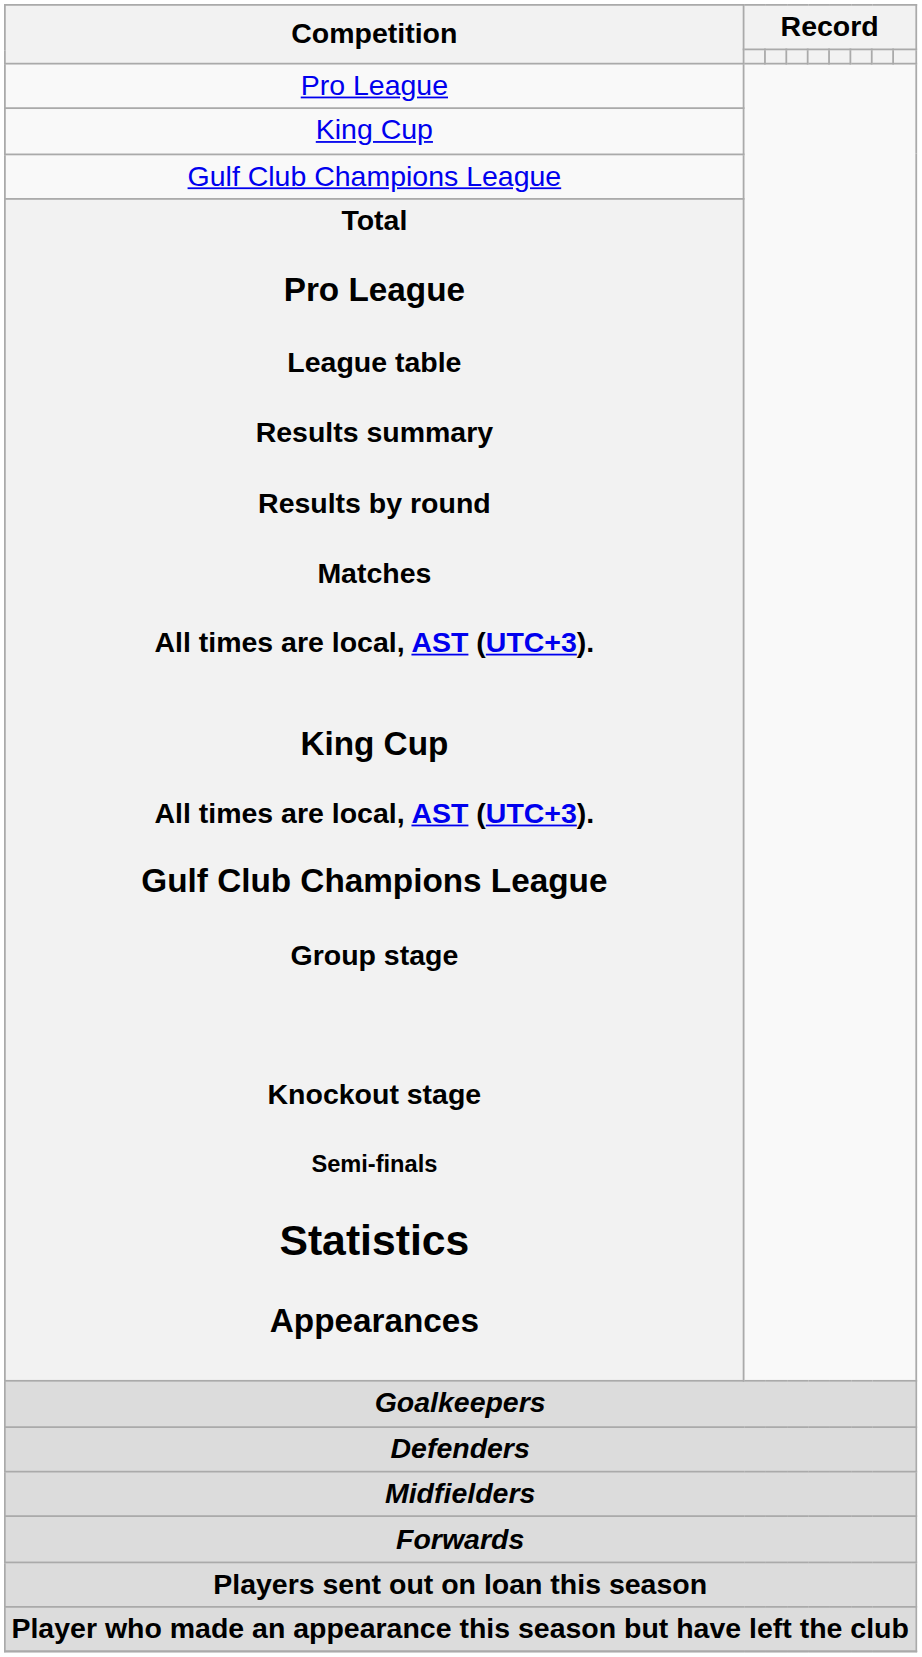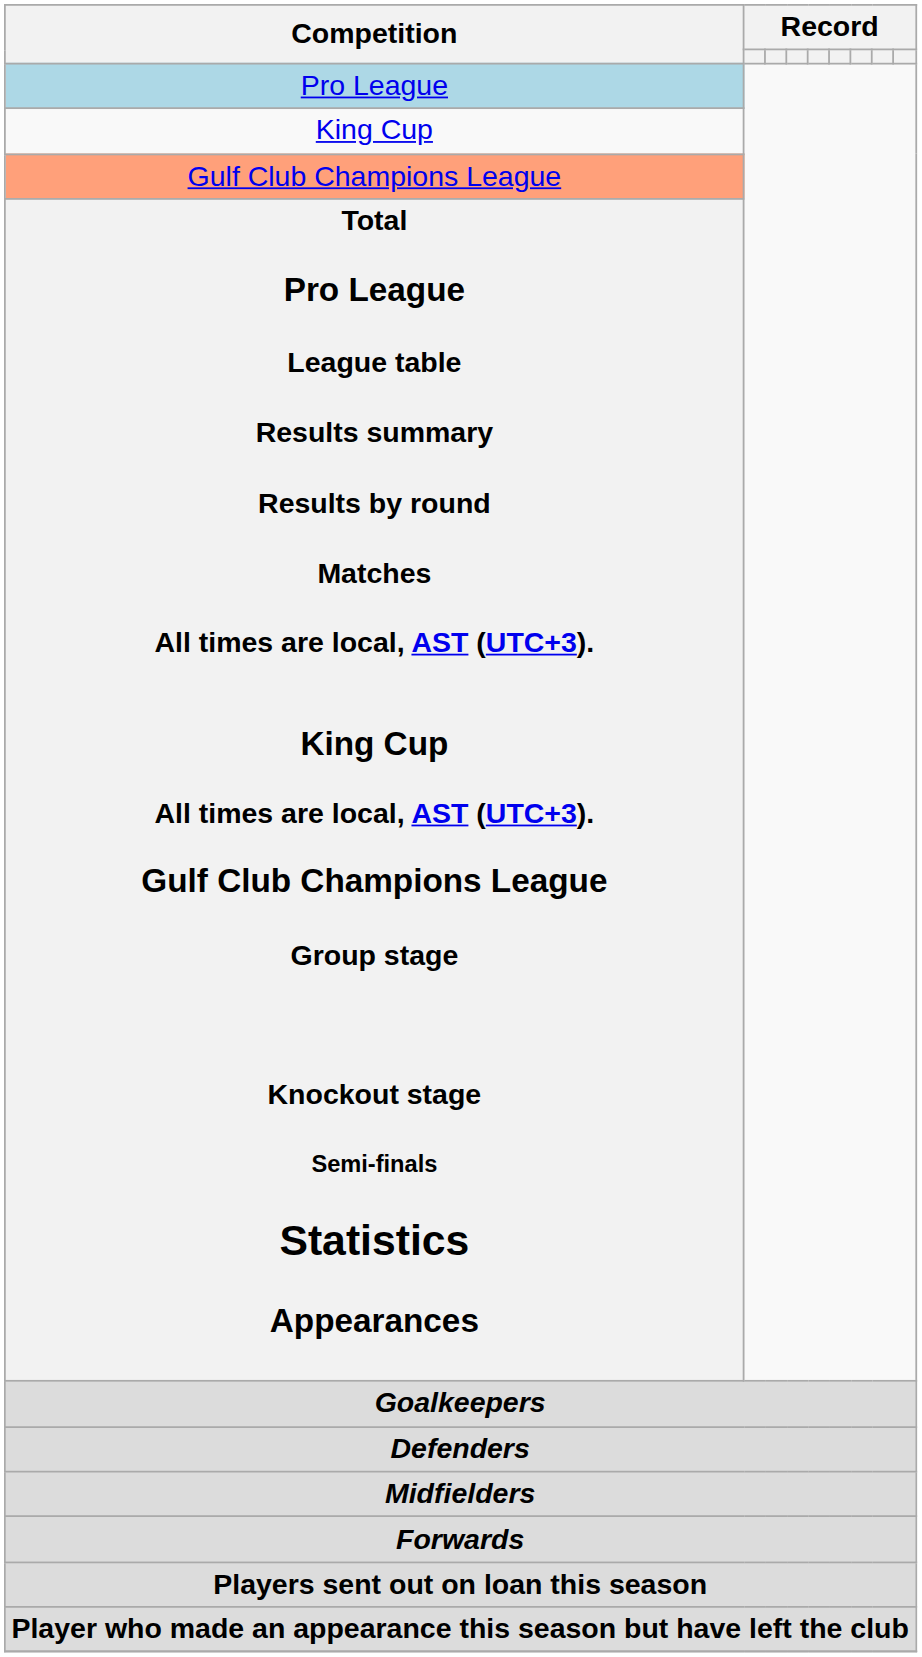(374, 85) no background -> (374, 85) lightblue background
(374, 175) no background -> (374, 175) lightsalmon background
